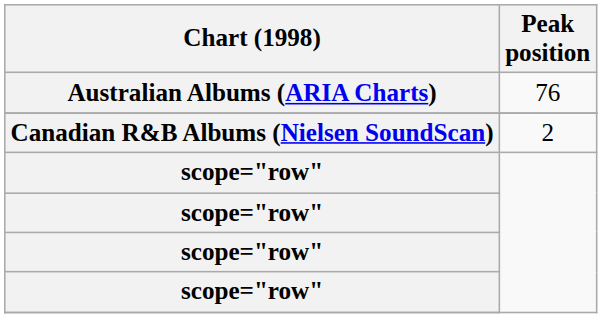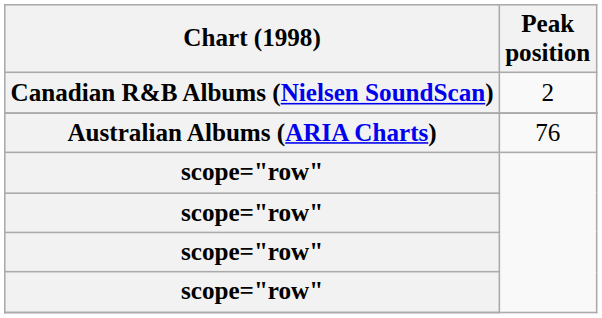rows swapped: (252, 92) <-> (252, 132)
